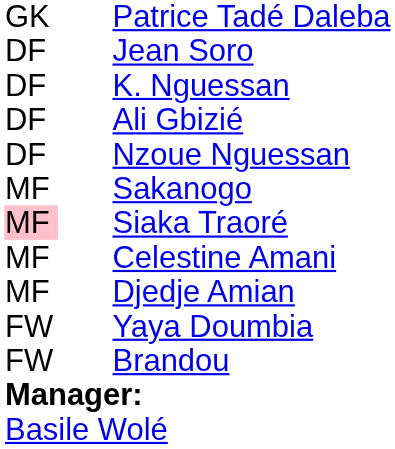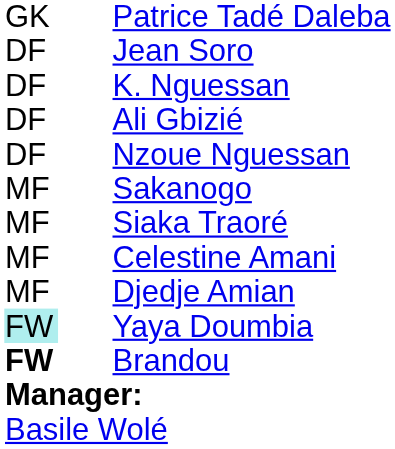(27, 223) pink background -> (27, 223) no background
(29, 326) no background -> (29, 326) paleturquoise background
(29, 360) normal -> (29, 360) bold
